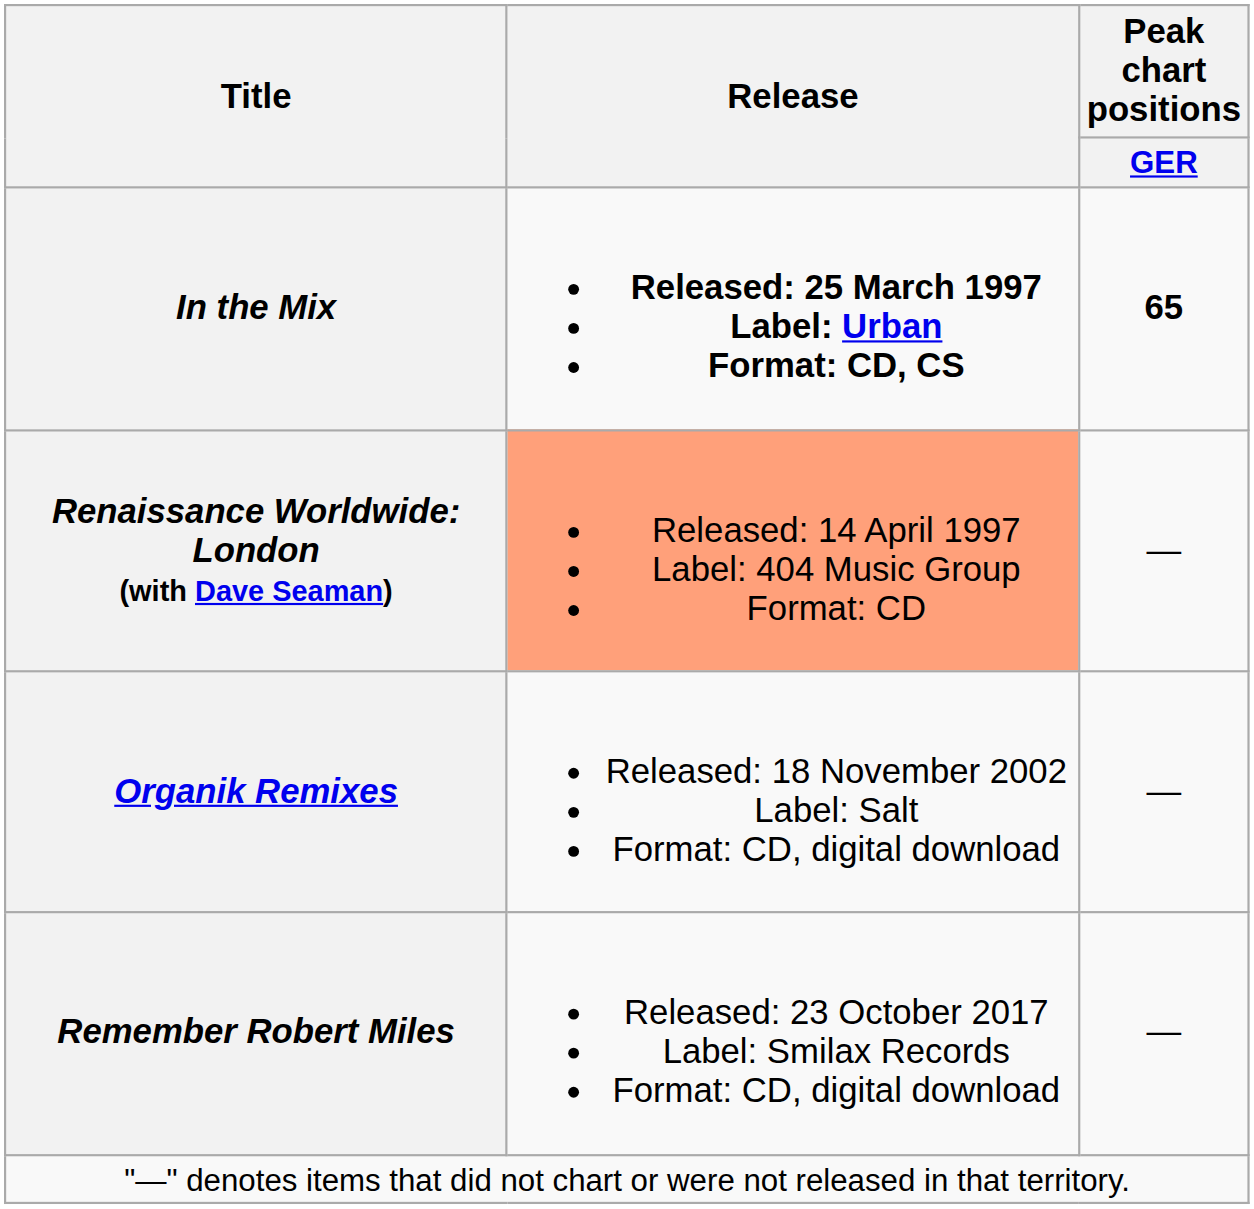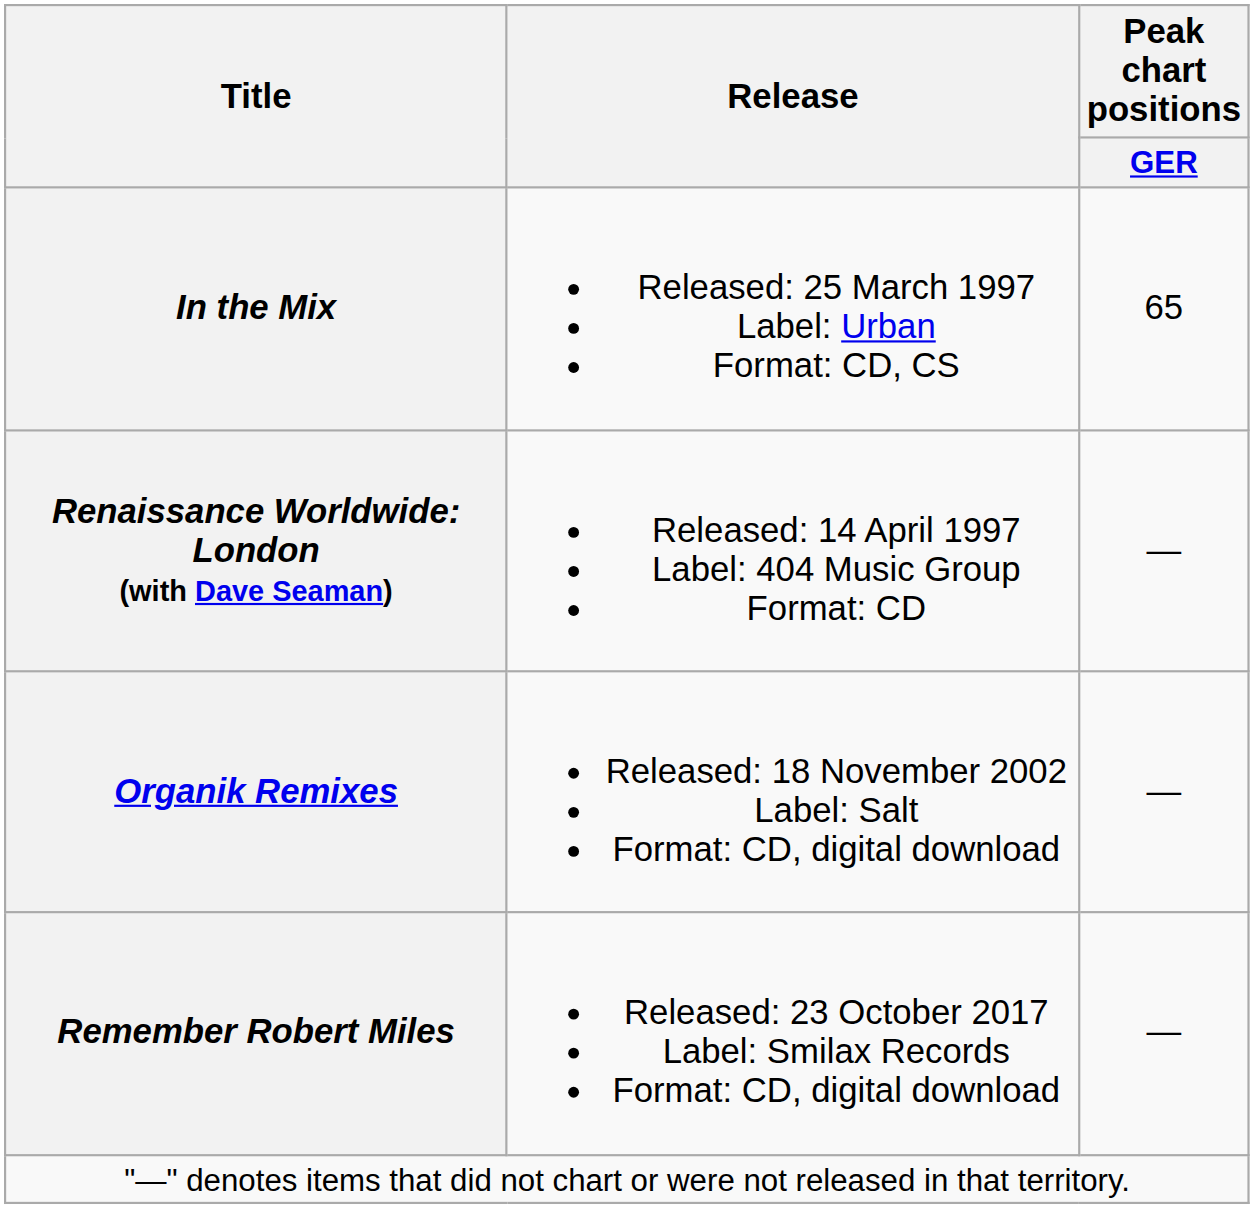(793, 328) bold -> (793, 328) normal
(1164, 307) bold -> (1164, 307) normal
(793, 570) lightsalmon background -> (793, 570) no background
